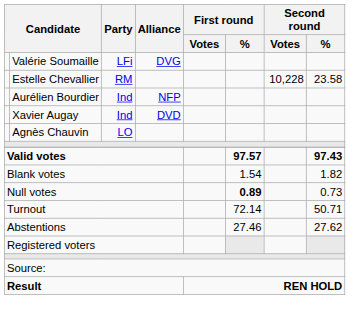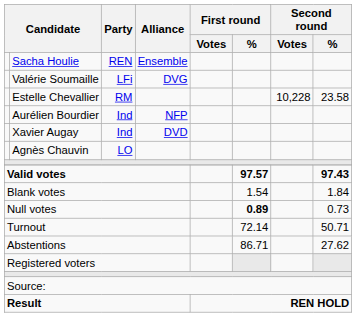+ row: (46, 62)
(331, 174) 1.82 -> (338, 192) 1.84
(247, 227) 27.46 -> (254, 245) 86.71
